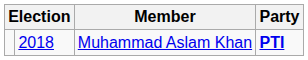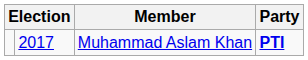(36, 42) 2018 -> (36, 42) 2017
